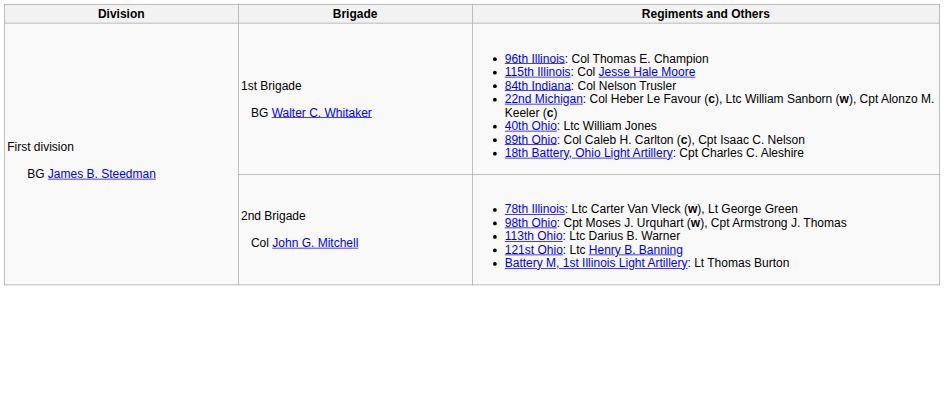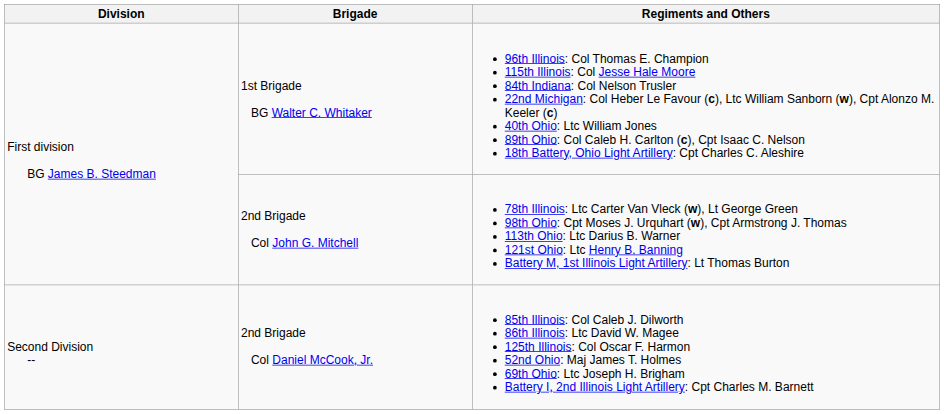+ row: (307, 347)
